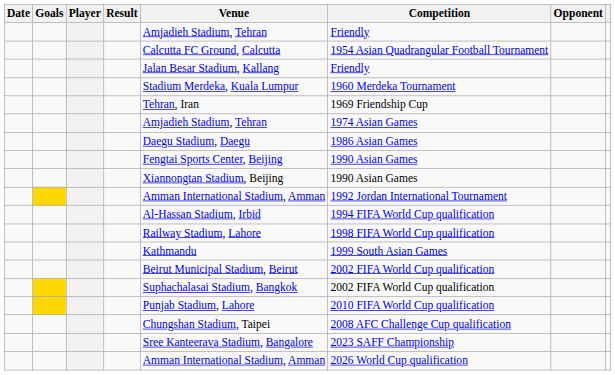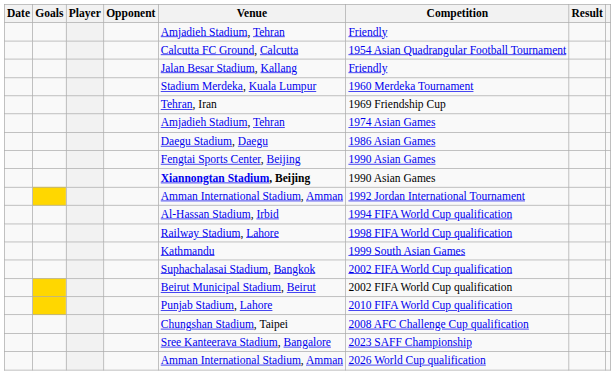columns swapped: (578, 13) <-> (122, 13)
(213, 178) normal -> (235, 178) bold
(220, 269) Beirut Municipal Stadium, Beirut -> (238, 269) Suphachalasai Stadium, Bangkok
(220, 287) Suphachalasai Stadium, Bangkok -> (238, 287) Beirut Municipal Stadium, Beirut
